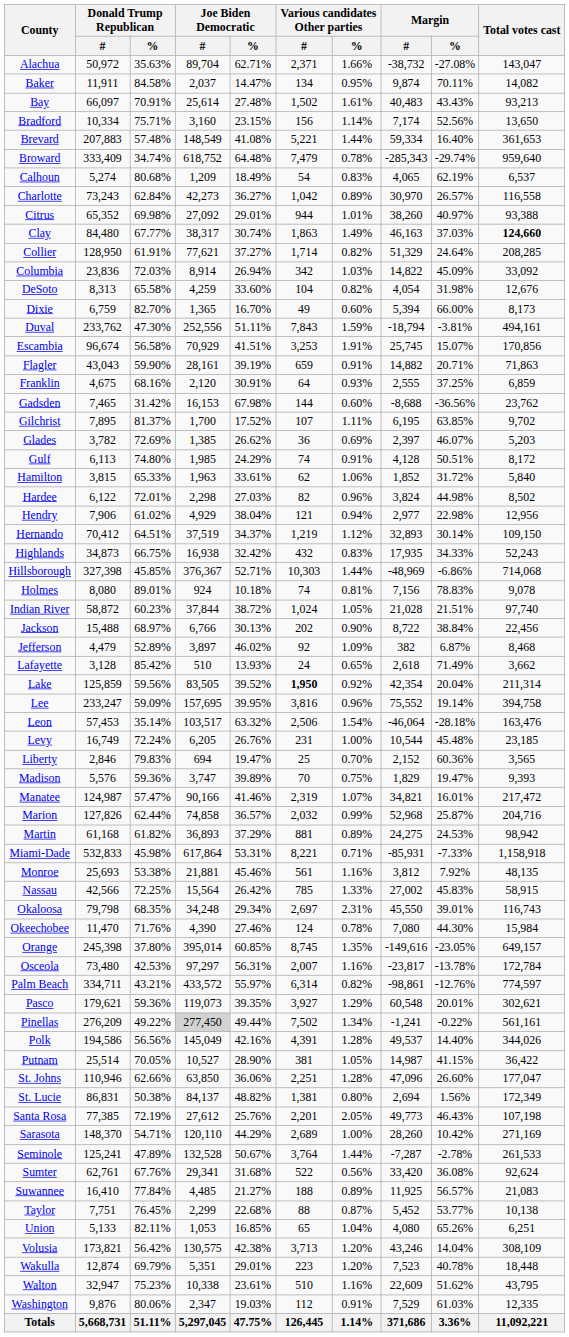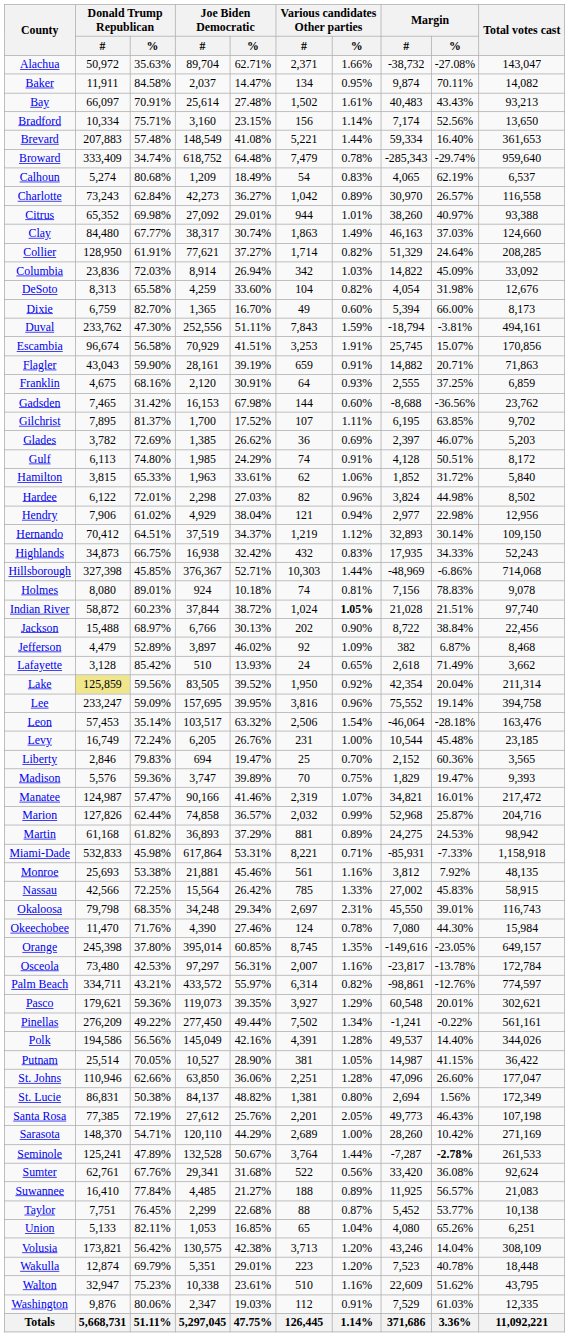(522, 233) bold -> (522, 233) normal
(357, 609) normal -> (357, 609) bold
(103, 684) no background -> (103, 684) khaki background
(304, 684) bold -> (304, 684) normal
(203, 1022) lightgrey background -> (203, 1022) no background
(455, 1153) normal -> (455, 1153) bold
